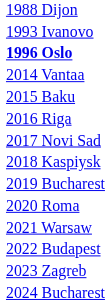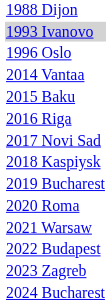(50, 31) no background -> (50, 31) lightgrey background
(39, 53) bold -> (39, 53) normal
